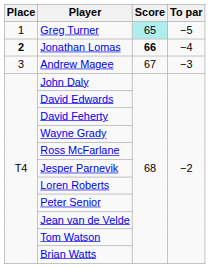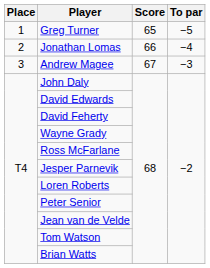(150, 30) paleturquoise background -> (150, 30) no background
(21, 47) bold -> (21, 47) normal
(150, 47) bold -> (150, 47) normal
